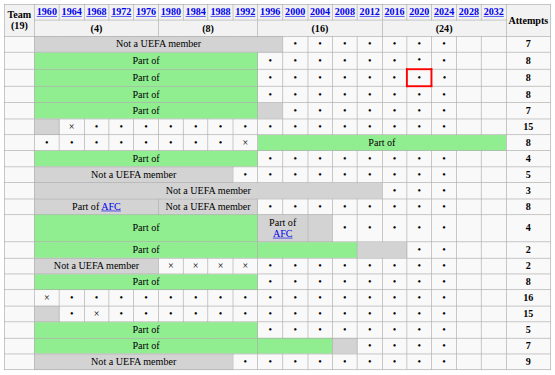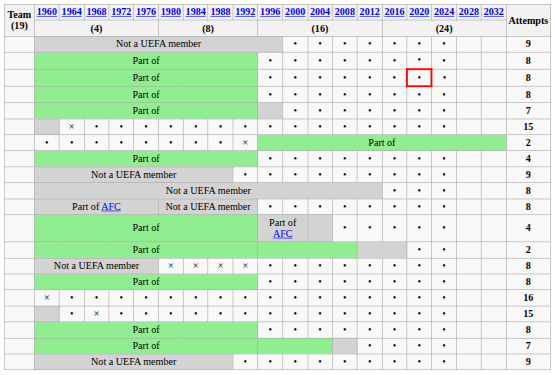(528, 44) 7 -> (528, 44) 9
(528, 142) 8 -> (528, 142) 2
(528, 174) 5 -> (528, 174) 9
(528, 190) 3 -> (528, 190) 8
(528, 266) 2 -> (528, 266) 8
(528, 330) 5 -> (528, 330) 8
